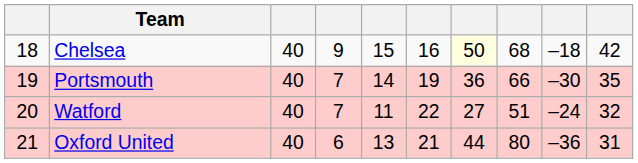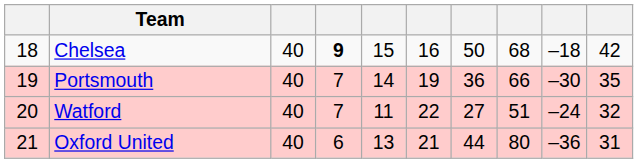(338, 50) normal -> (338, 50) bold
(474, 50) lightyellow background -> (474, 50) no background
